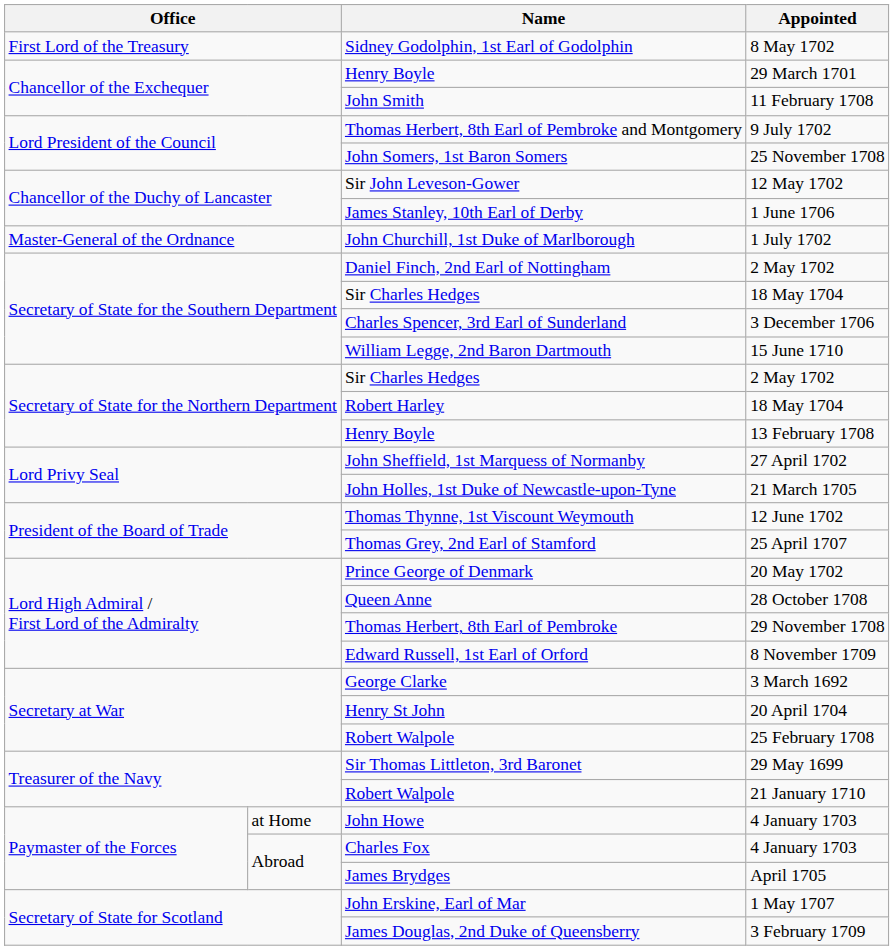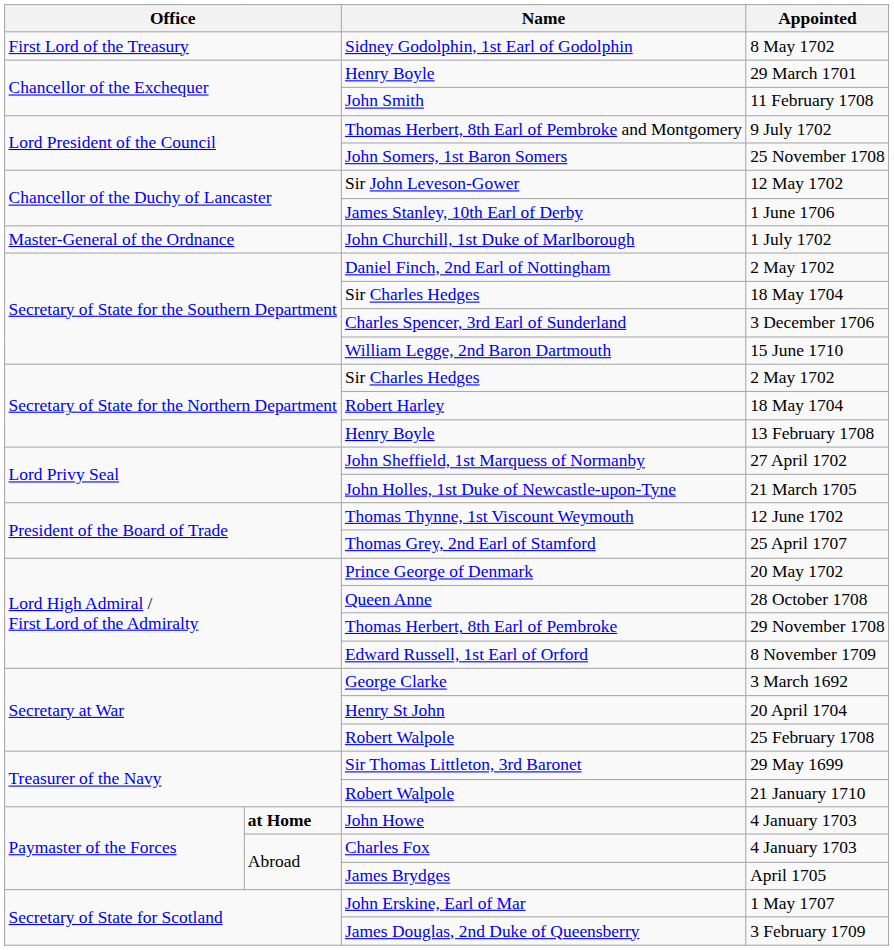(281, 820) normal -> (280, 820) bold
